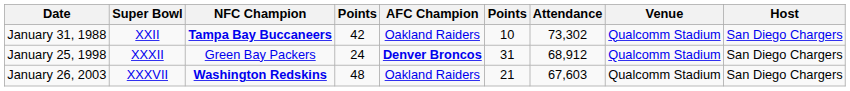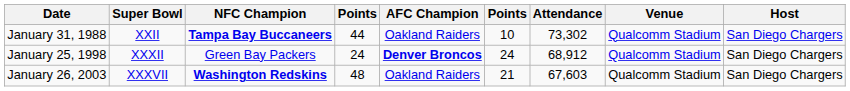(357, 34) 42 -> (357, 34) 44
(507, 55) 31 -> (507, 55) 24
